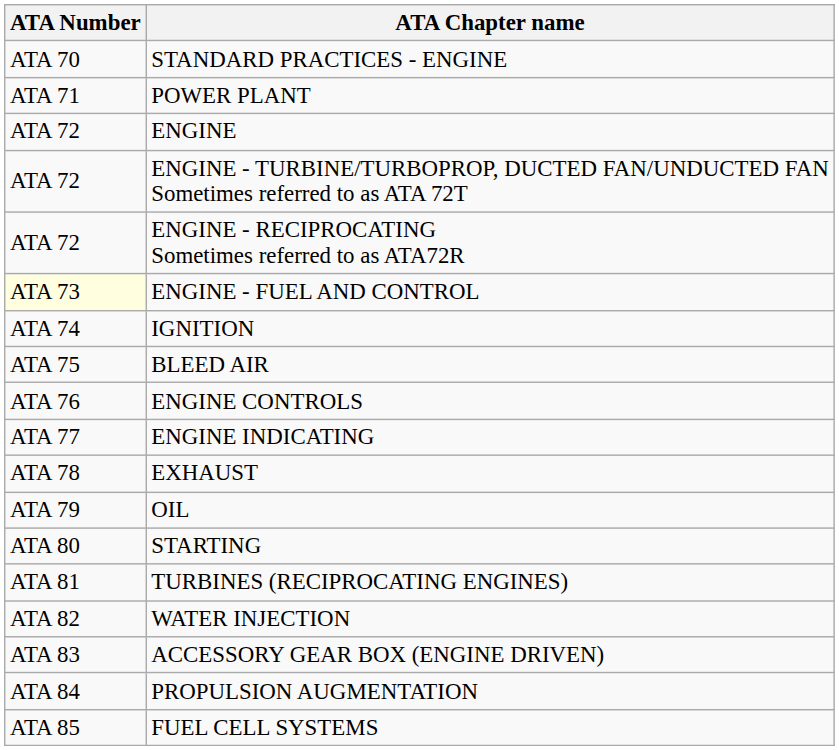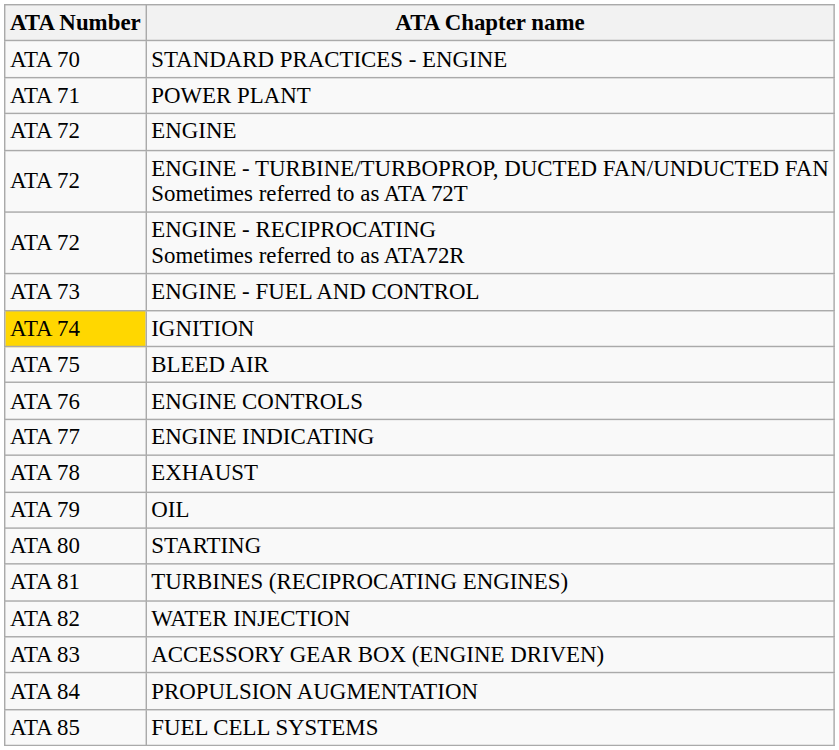(45, 291) lightyellow background -> (45, 291) no background
(45, 328) no background -> (45, 328) gold background
